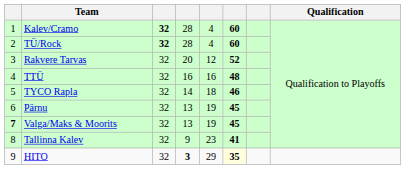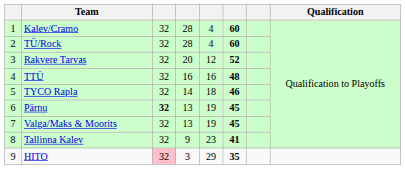(164, 28) bold -> (164, 28) normal
(164, 44) bold -> (164, 44) normal
(164, 108) normal -> (164, 108) bold
(13, 124) bold -> (13, 124) normal
(164, 156) no background -> (164, 156) pink background
(188, 156) bold -> (188, 156) normal
(235, 156) lightyellow background -> (235, 156) no background
